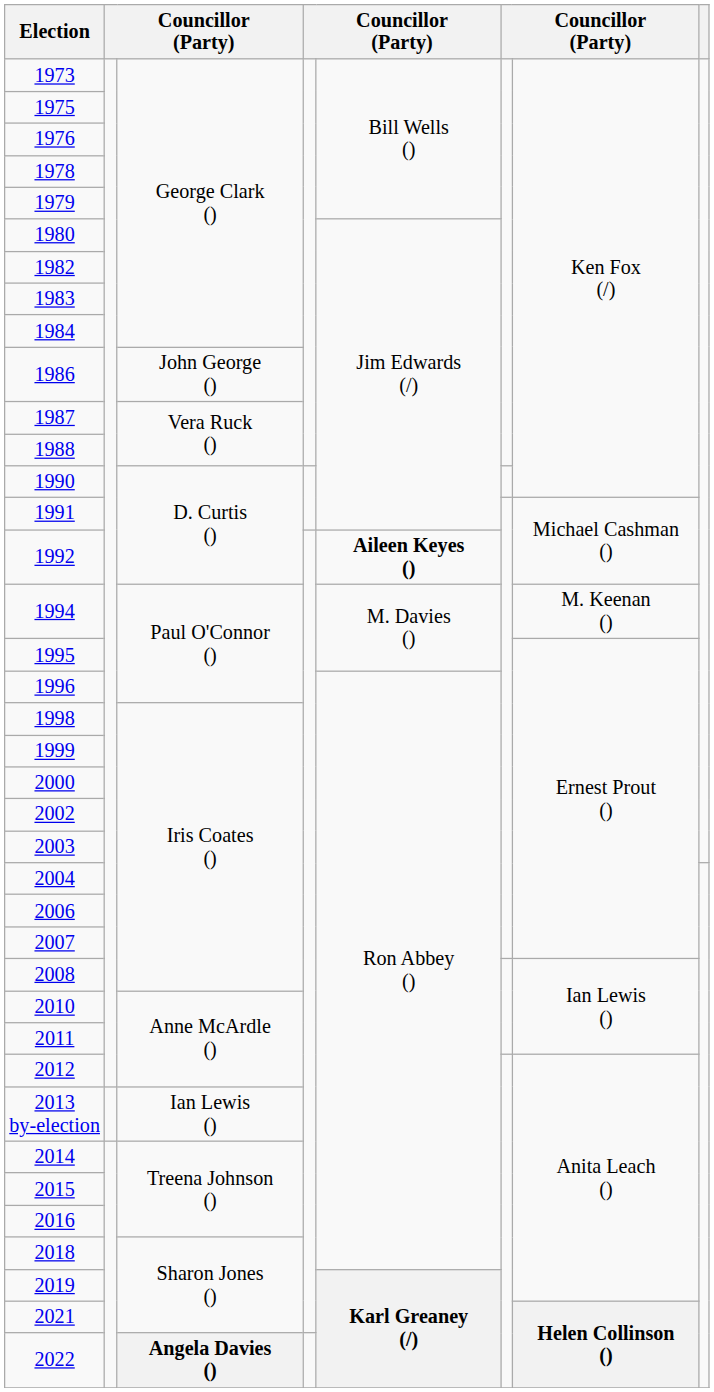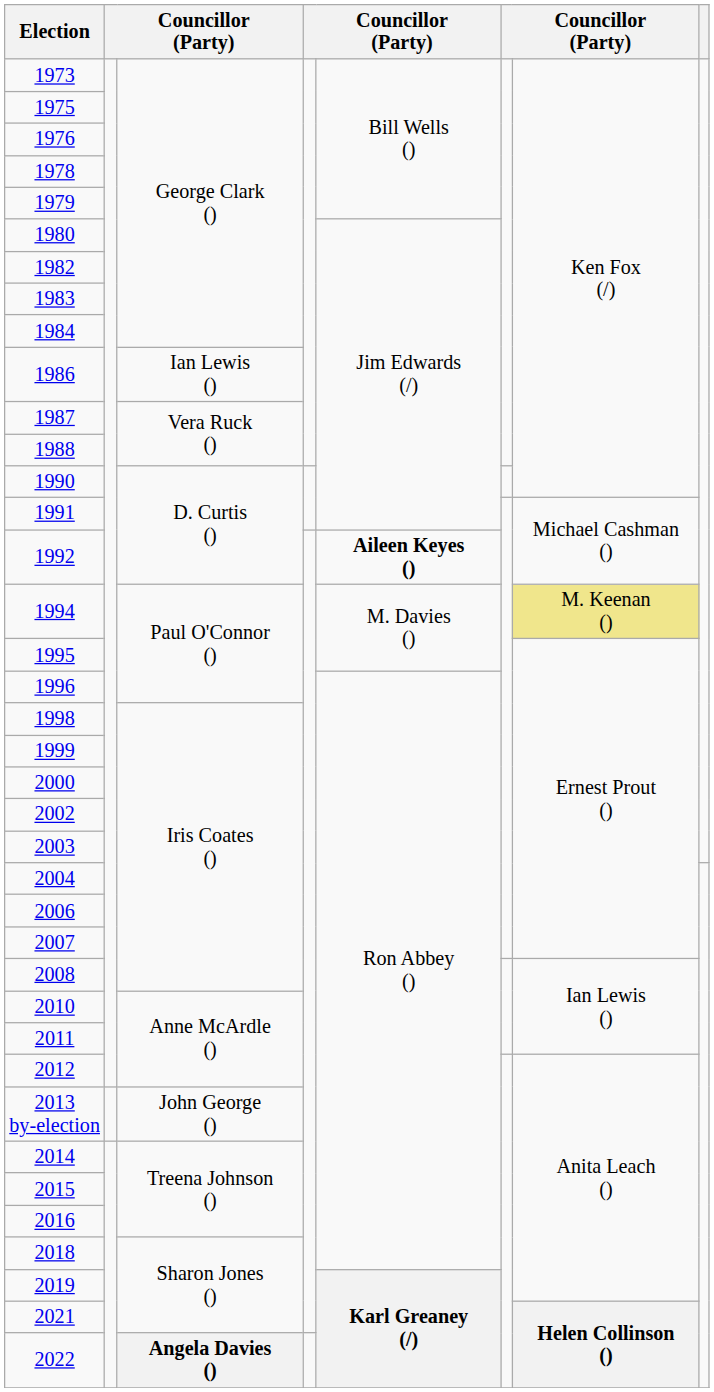(210, 374) John George () -> (210, 374) Ian Lewis ()
(606, 611) no background -> (606, 611) khaki background
(210, 1113) Ian Lewis () -> (210, 1113) John George ()
